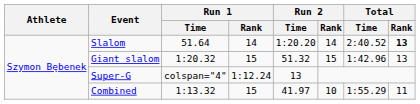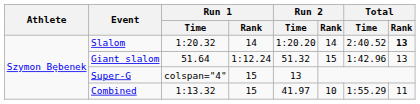(195, 43) 51.64 -> (195, 43) 1:20.32
(195, 59) 1:20.32 -> (195, 59) 51.64
(251, 59) 15 -> (251, 59) 1:12.24
(251, 75) 1:12.24 -> (251, 75) 15
